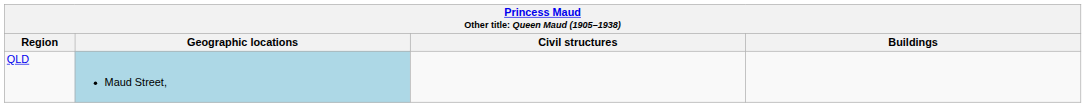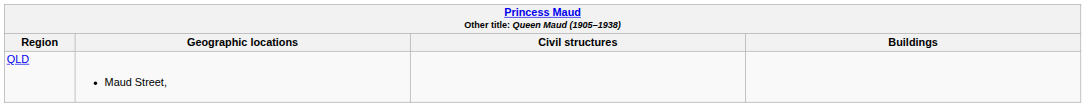(243, 83) lightblue background -> (243, 83) no background
